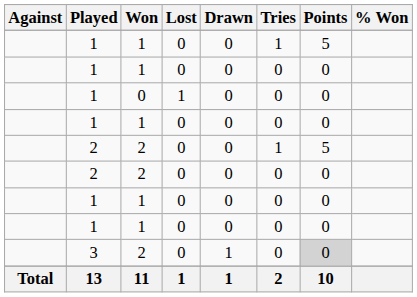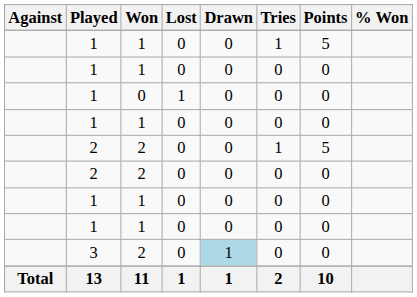(229, 252) no background -> (229, 252) lightblue background
(326, 252) lightgrey background -> (326, 252) no background
